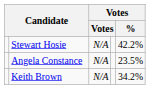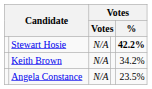(131, 44) normal -> (131, 44) bold
rows swapped: (37, 76) <-> (47, 60)
